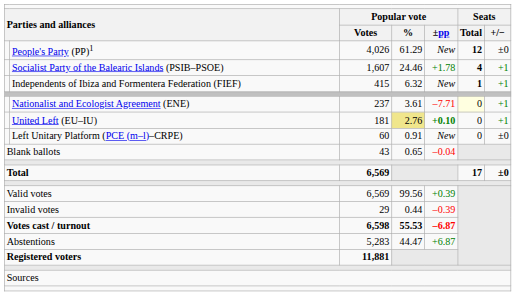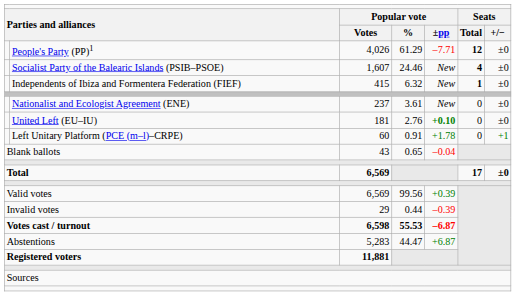(446, 50) New -> (444, 50) –7.71
(444, 67) +1.78 -> (446, 67) New
(503, 67) +1 -> (503, 67) ±0
(503, 83) +1 -> (503, 83) ±0
(444, 104) –7.71 -> (446, 104) New
(479, 104) lightyellow background -> (479, 104) no background
(503, 104) +1 -> (503, 104) ±0
(413, 120) khaki background -> (413, 120) no background
(503, 120) +1 -> (503, 120) ±0
(446, 136) New -> (444, 136) +1.78
(503, 136) ±0 -> (503, 136) +1
